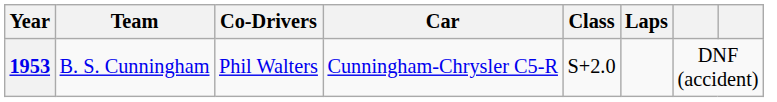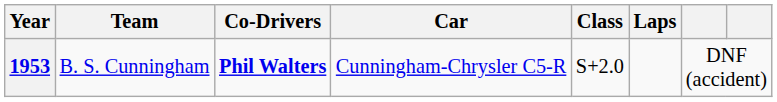(268, 67) normal -> (273, 67) bold
